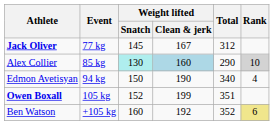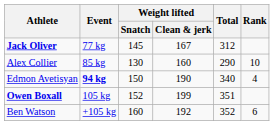(136, 63) paleturquoise background -> (136, 63) no background
(183, 63) lightblue background -> (183, 63) no background
(255, 63) lightgrey background -> (255, 63) no background
(94, 79) normal -> (94, 79) bold
(255, 112) khaki background -> (255, 112) no background
